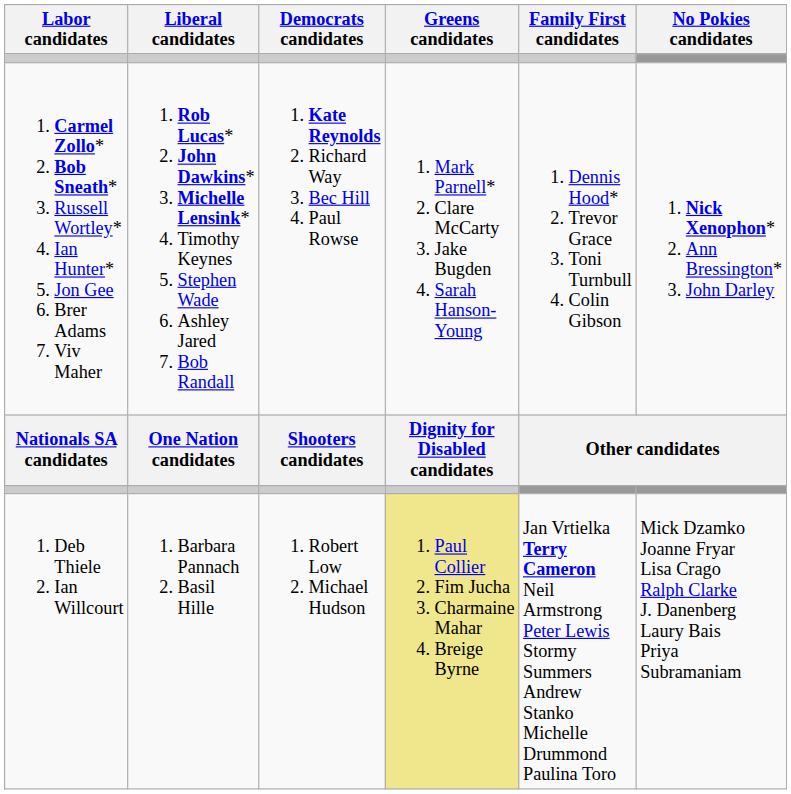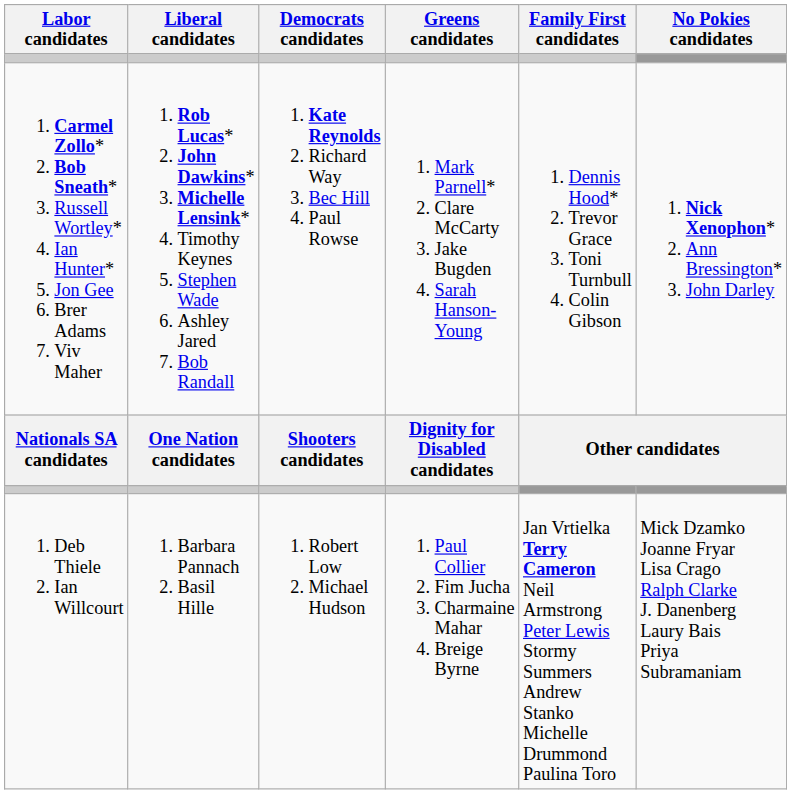(452, 608) khaki background -> (452, 608) no background
